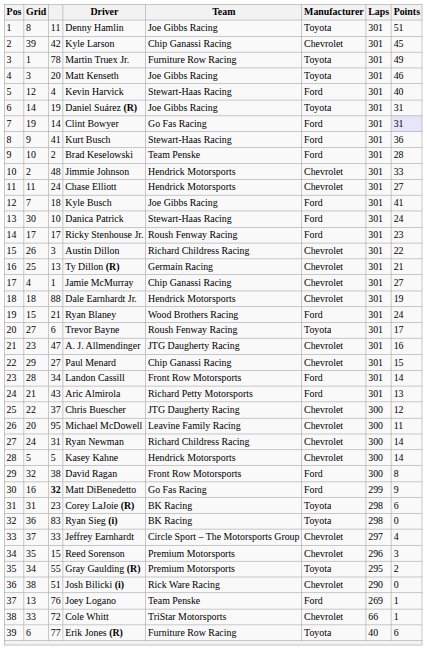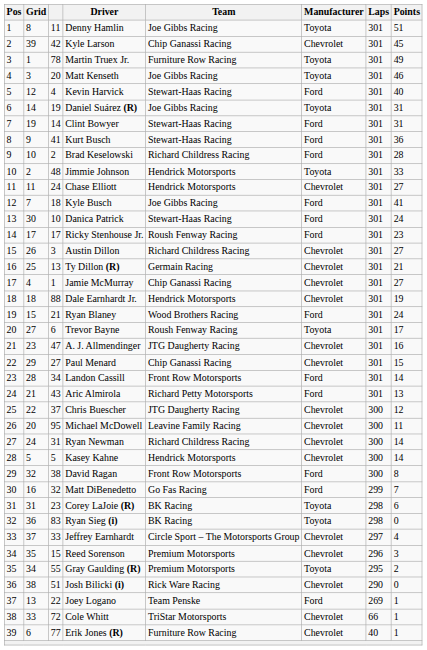(177, 123) Go Fas Racing -> (190, 123) Stewart-Haas Racing
(399, 123) lavender background -> (399, 123) no background
(174, 155) Team Penske -> (199, 155) Richard Childress Racing
(324, 171) Chevrolet -> (318, 171) Toyota
(399, 250) 22 -> (399, 250) 27
(56, 489) bold -> (56, 489) normal
(396, 489) 9 -> (396, 489) 7
(56, 600) 76 -> (56, 600) 22
(318, 632) Toyota -> (324, 632) Chevrolet
(396, 632) 6 -> (396, 632) 1
